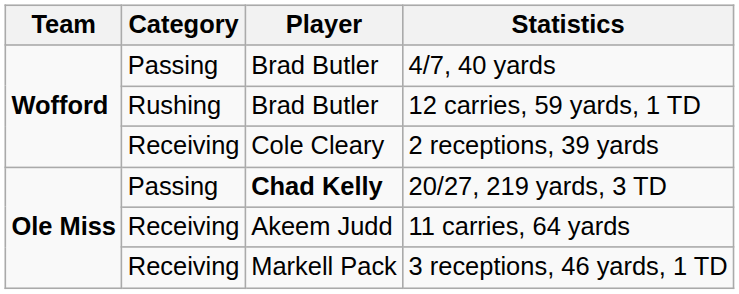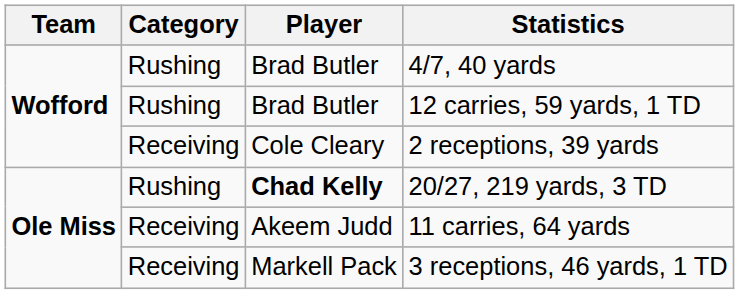(173, 65) Passing -> (174, 65) Rushing
(173, 186) Passing -> (174, 186) Rushing
